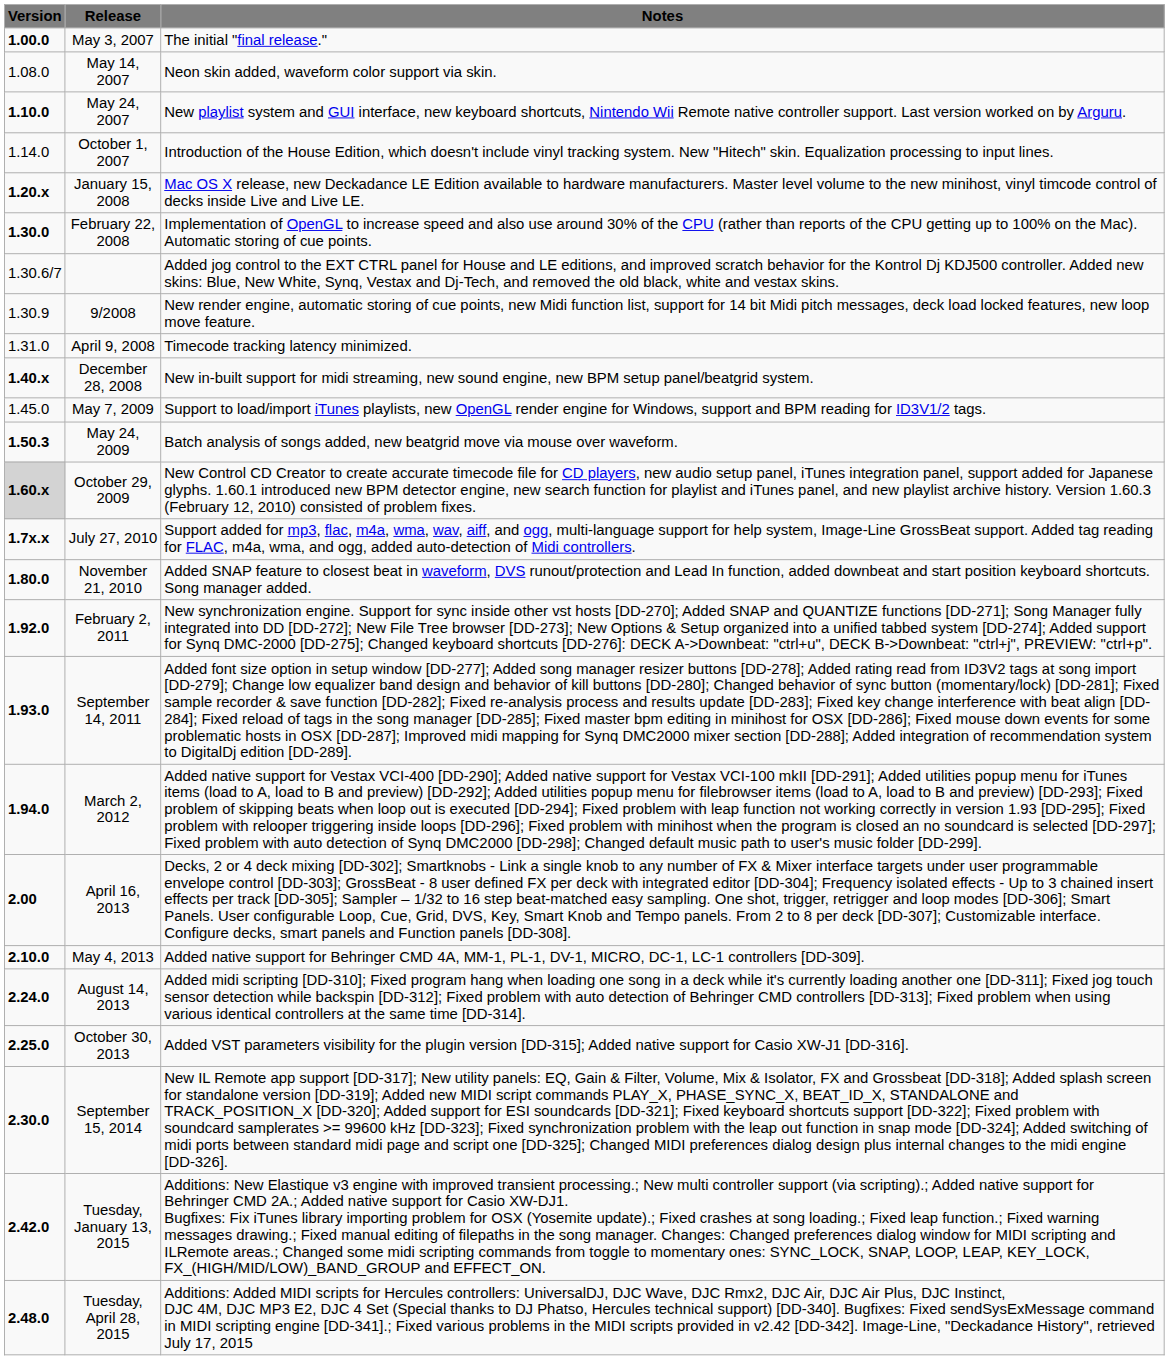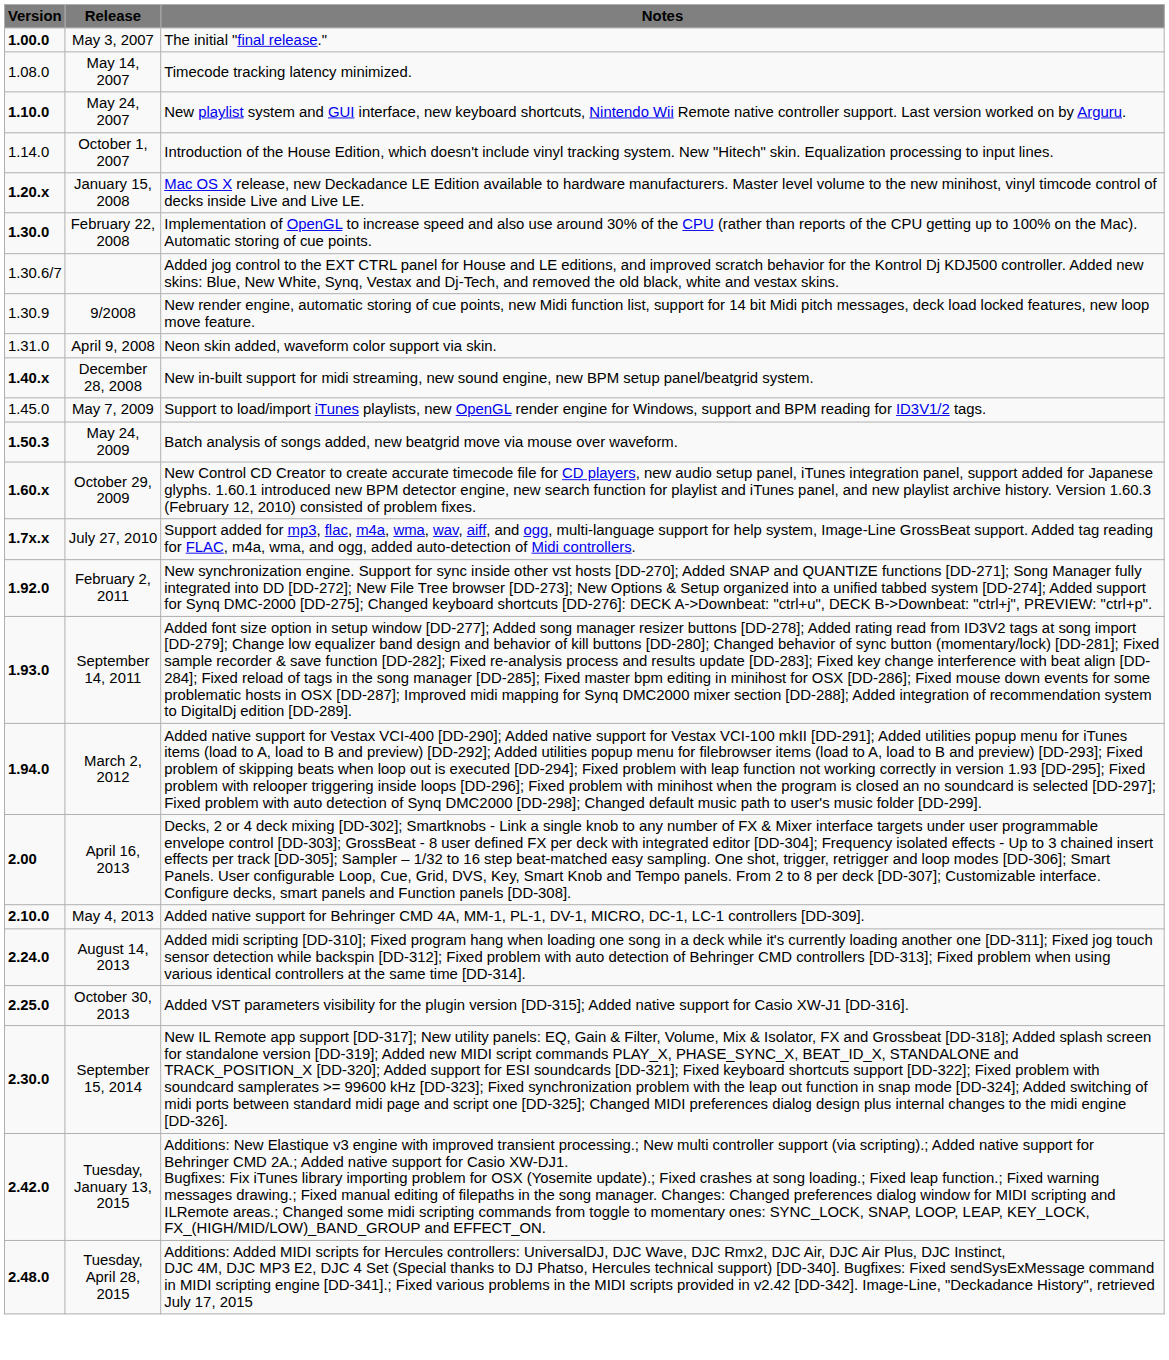(330, 71) Neon skin added, waveform color support via skin. -> (288, 71) Timecode tracking latency minimized.
(288, 345) Timecode tracking latency minimized. -> (330, 345) Neon skin added, waveform color support via skin.
(29, 490) lightgrey background -> (29, 490) no background
- row: (113, 579)
